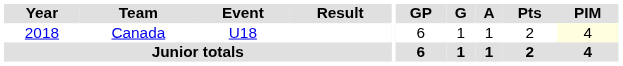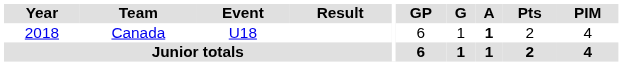(489, 32) normal -> (489, 32) bold
(588, 32) lightyellow background -> (588, 32) no background
